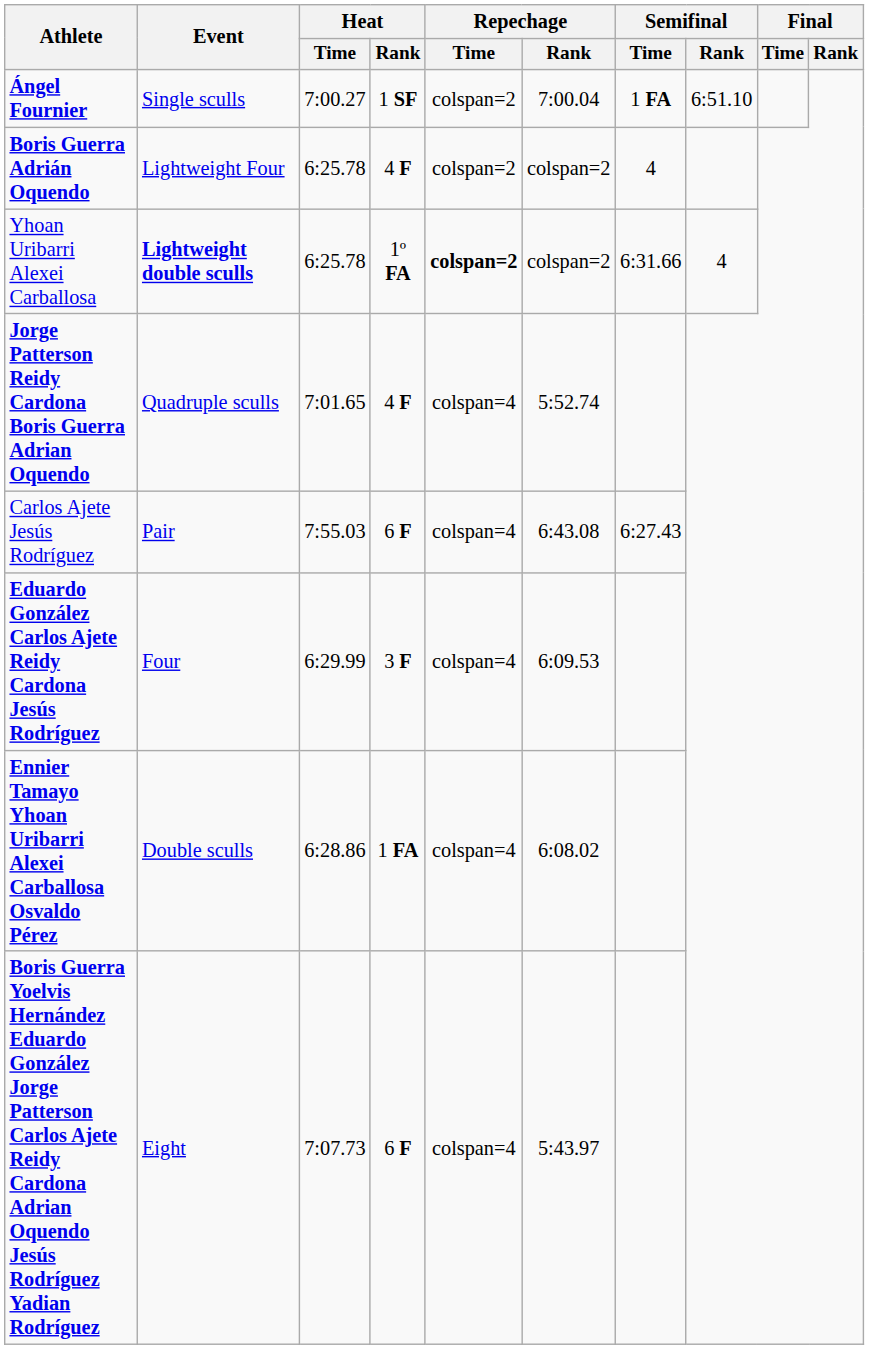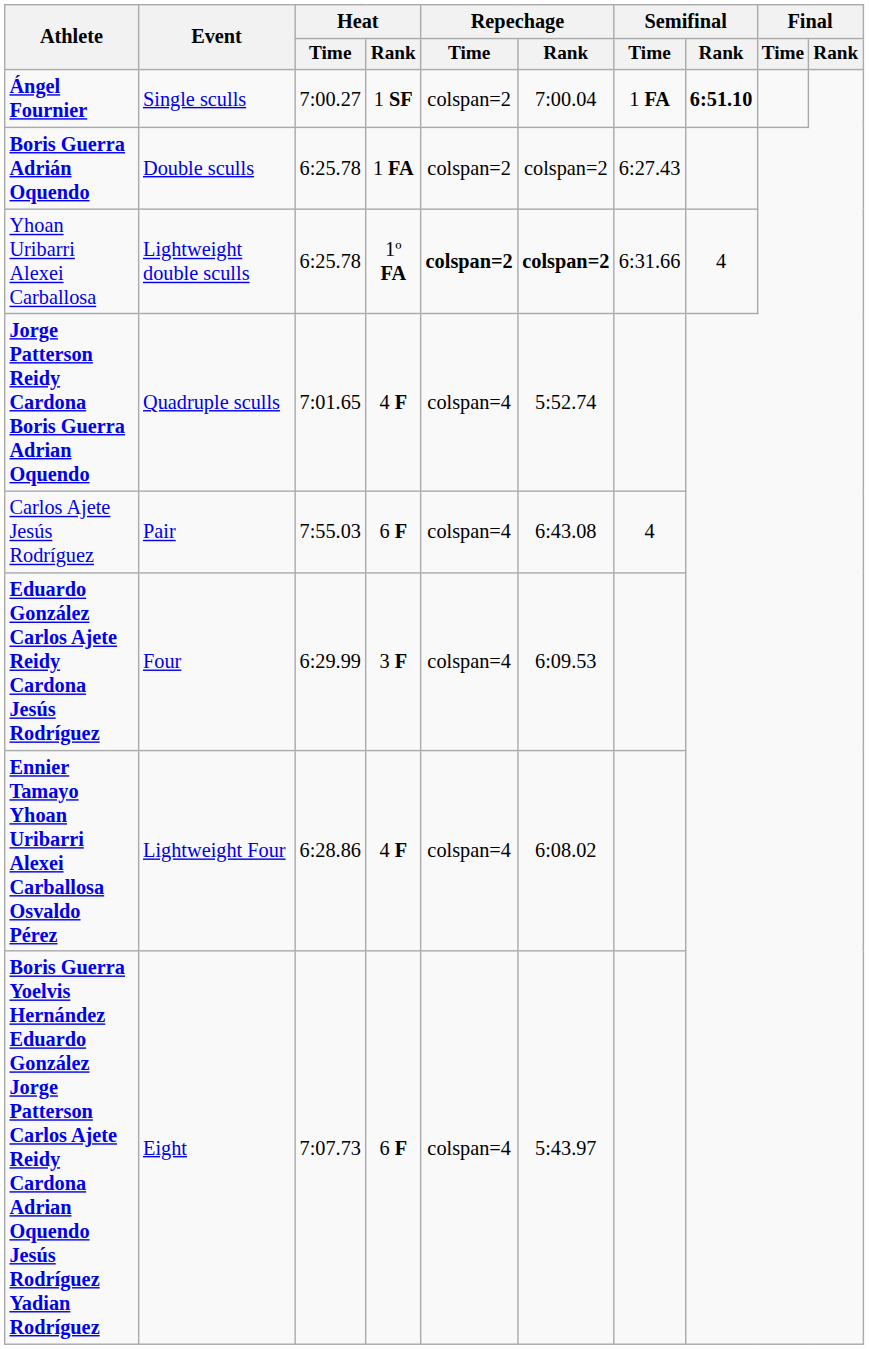(722, 98) normal -> (721, 98) bold
(213, 168) Lightweight Four -> (199, 168) Double sculls
(398, 168) 4 F -> (393, 168) 1 FA
(651, 168) 4 -> (650, 168) 6:27.43
(198, 261) bold -> (196, 261) normal
(569, 261) normal -> (566, 261) bold
(651, 532) 6:27.43 -> (650, 532) 4
(197, 851) Double sculls -> (214, 851) Lightweight Four
(398, 851) 1 FA -> (393, 851) 4 F
